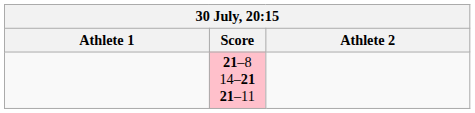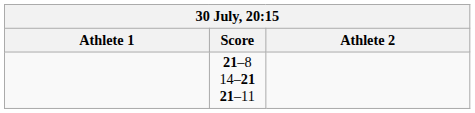(237, 80) pink background -> (237, 80) no background
